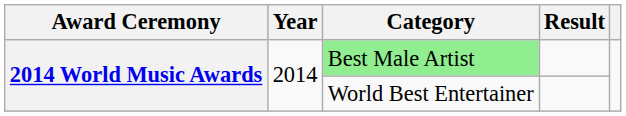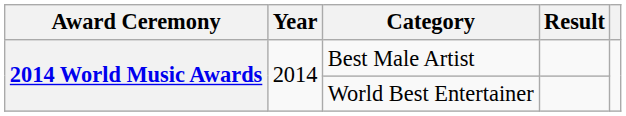(401, 57) lightgreen background -> (401, 57) no background
